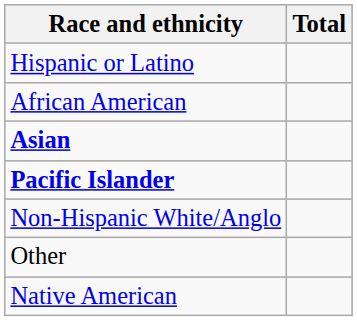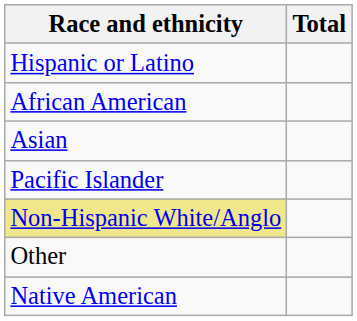(40, 140) bold -> (39, 140) normal
(92, 179) bold -> (87, 179) normal
(146, 218) no background -> (146, 218) khaki background
